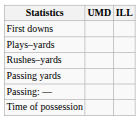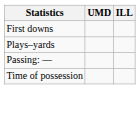- row: (34, 60)
- row: (34, 76)
